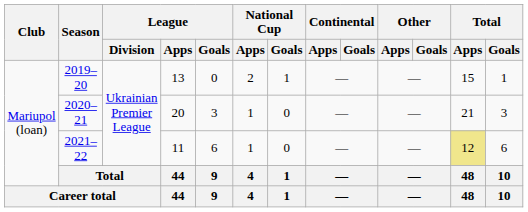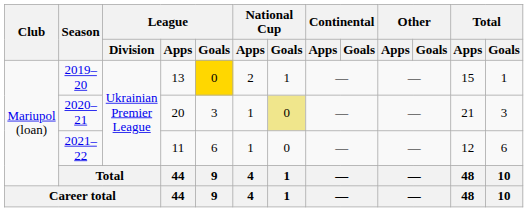(214, 77) no background -> (214, 77) gold background
(287, 112) no background -> (287, 112) khaki background
(468, 148) khaki background -> (468, 148) no background
